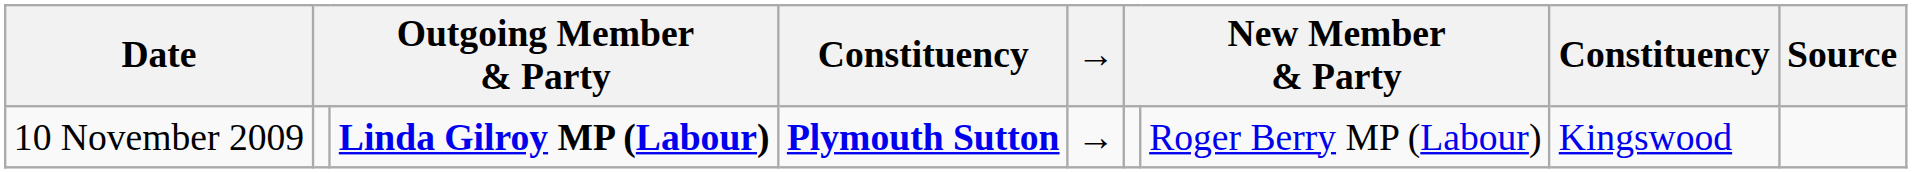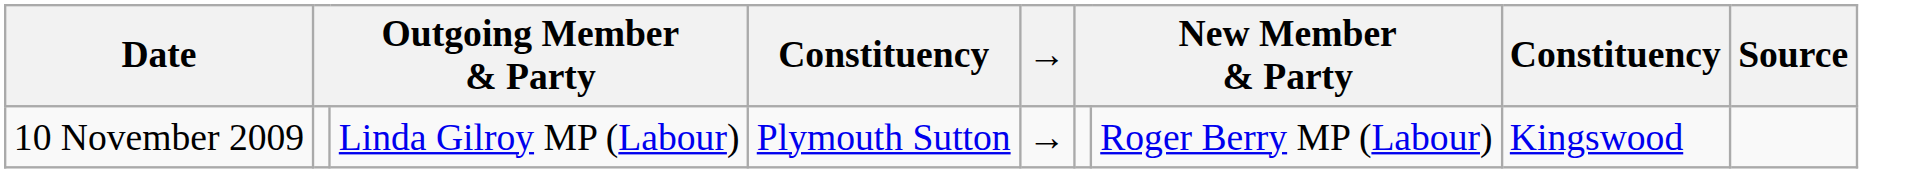(554, 136) bold -> (539, 136) normal
(923, 136) bold -> (884, 136) normal
